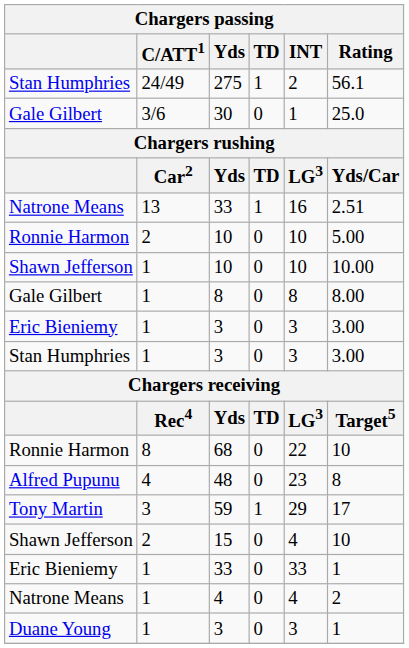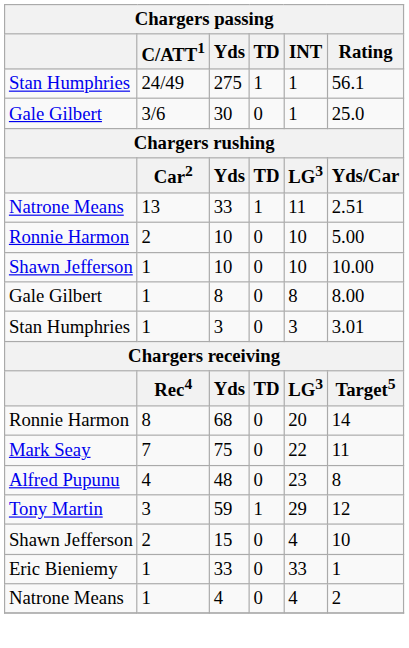(293, 83) 2 -> (293, 83) 1
(298, 207) 16 -> (297, 207) 11
- row: (63, 326)
(348, 356) 3.00 -> (348, 326) 3.01
(298, 450) 22 -> (298, 420) 20
(341, 450) 10 -> (341, 420) 14
+ row: (50, 450)
(341, 509) 17 -> (341, 509) 12
- row: (60, 628)
